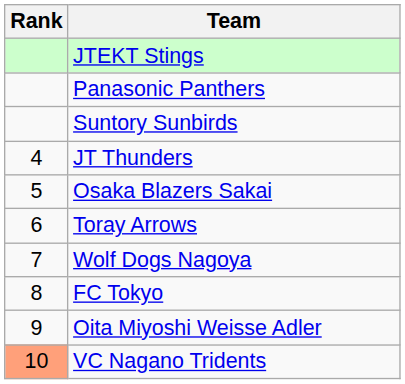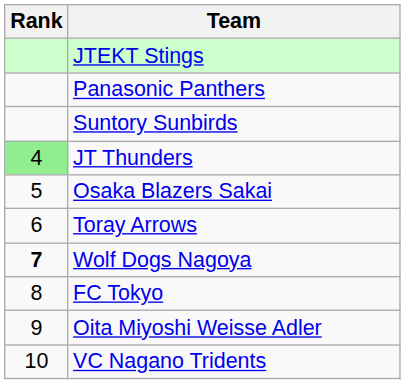(36, 157) no background -> (36, 157) lightgreen background
(36, 259) normal -> (36, 259) bold
(36, 361) lightsalmon background -> (36, 361) no background
